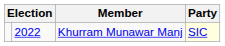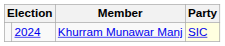(27, 32) 2022 -> (27, 32) 2024
